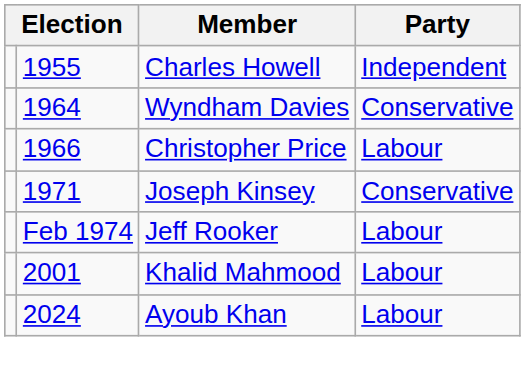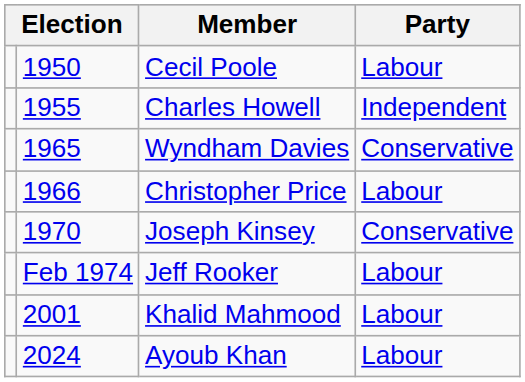+ row: (211, 66)
(52, 107) 1964 -> (52, 149) 1965
(52, 190) 1971 -> (52, 231) 1970
